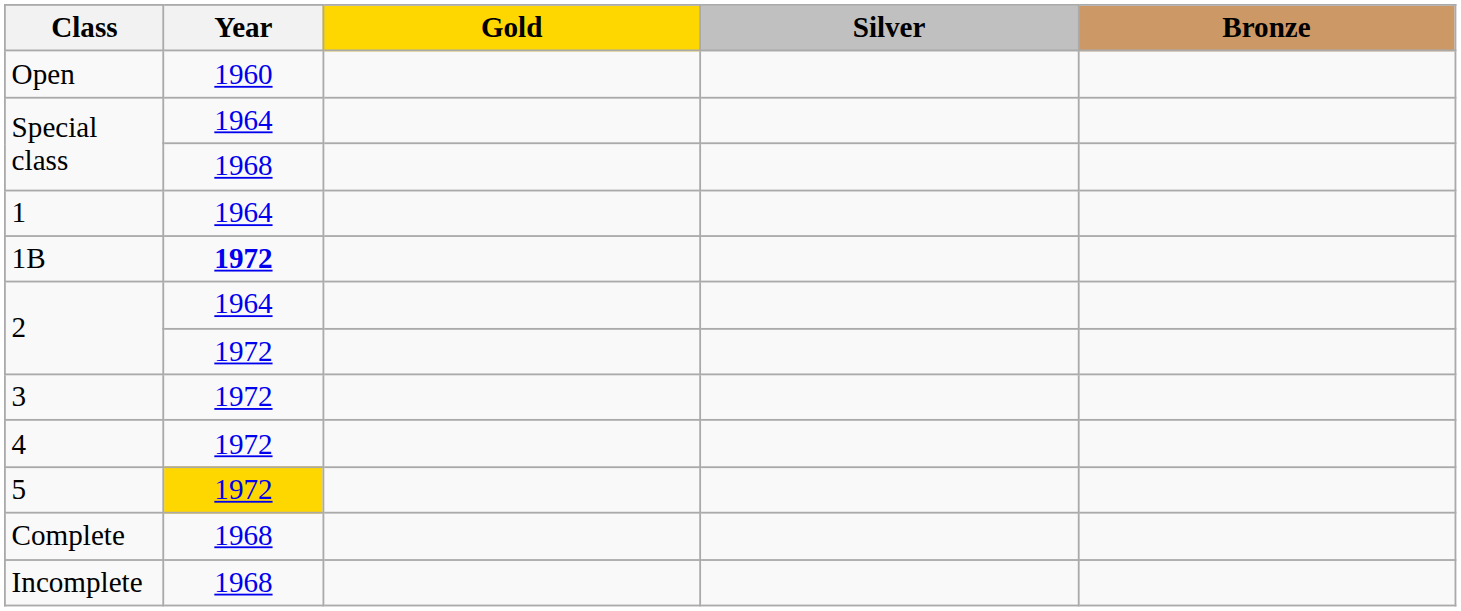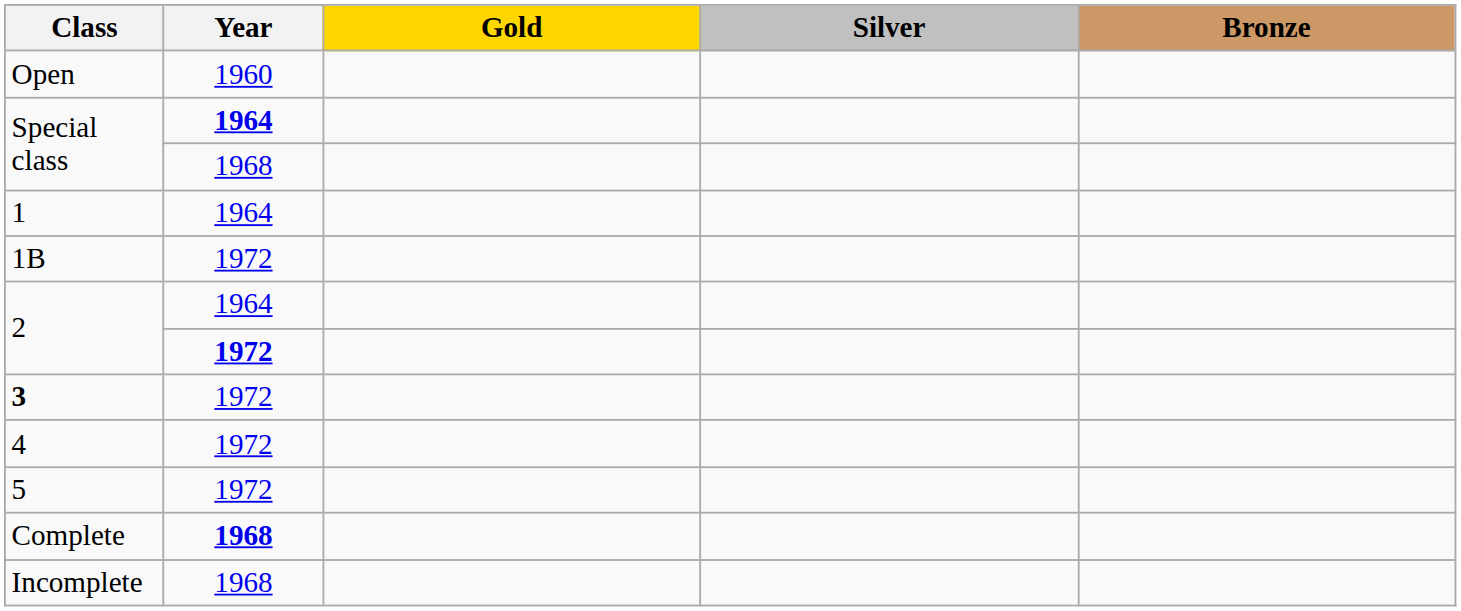(243, 119) normal -> (243, 119) bold
(243, 258) bold -> (243, 258) normal
(243, 350) normal -> (243, 350) bold
(19, 397) normal -> (19, 397) bold
(243, 489) gold background -> (243, 489) no background
(243, 535) normal -> (243, 535) bold
